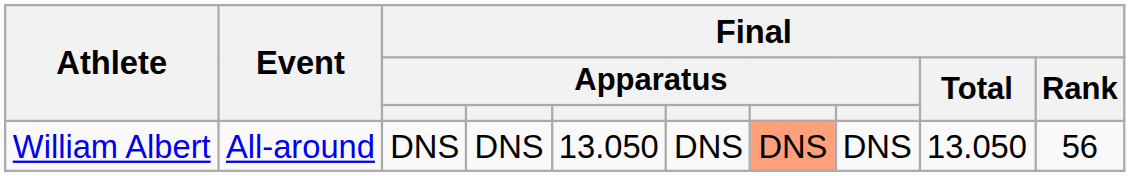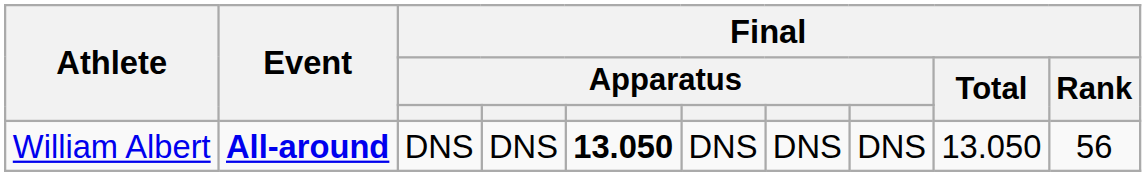(300, 146) normal -> (308, 146) bold
(609, 146) normal -> (623, 146) bold
(793, 146) lightsalmon background -> (807, 146) no background
